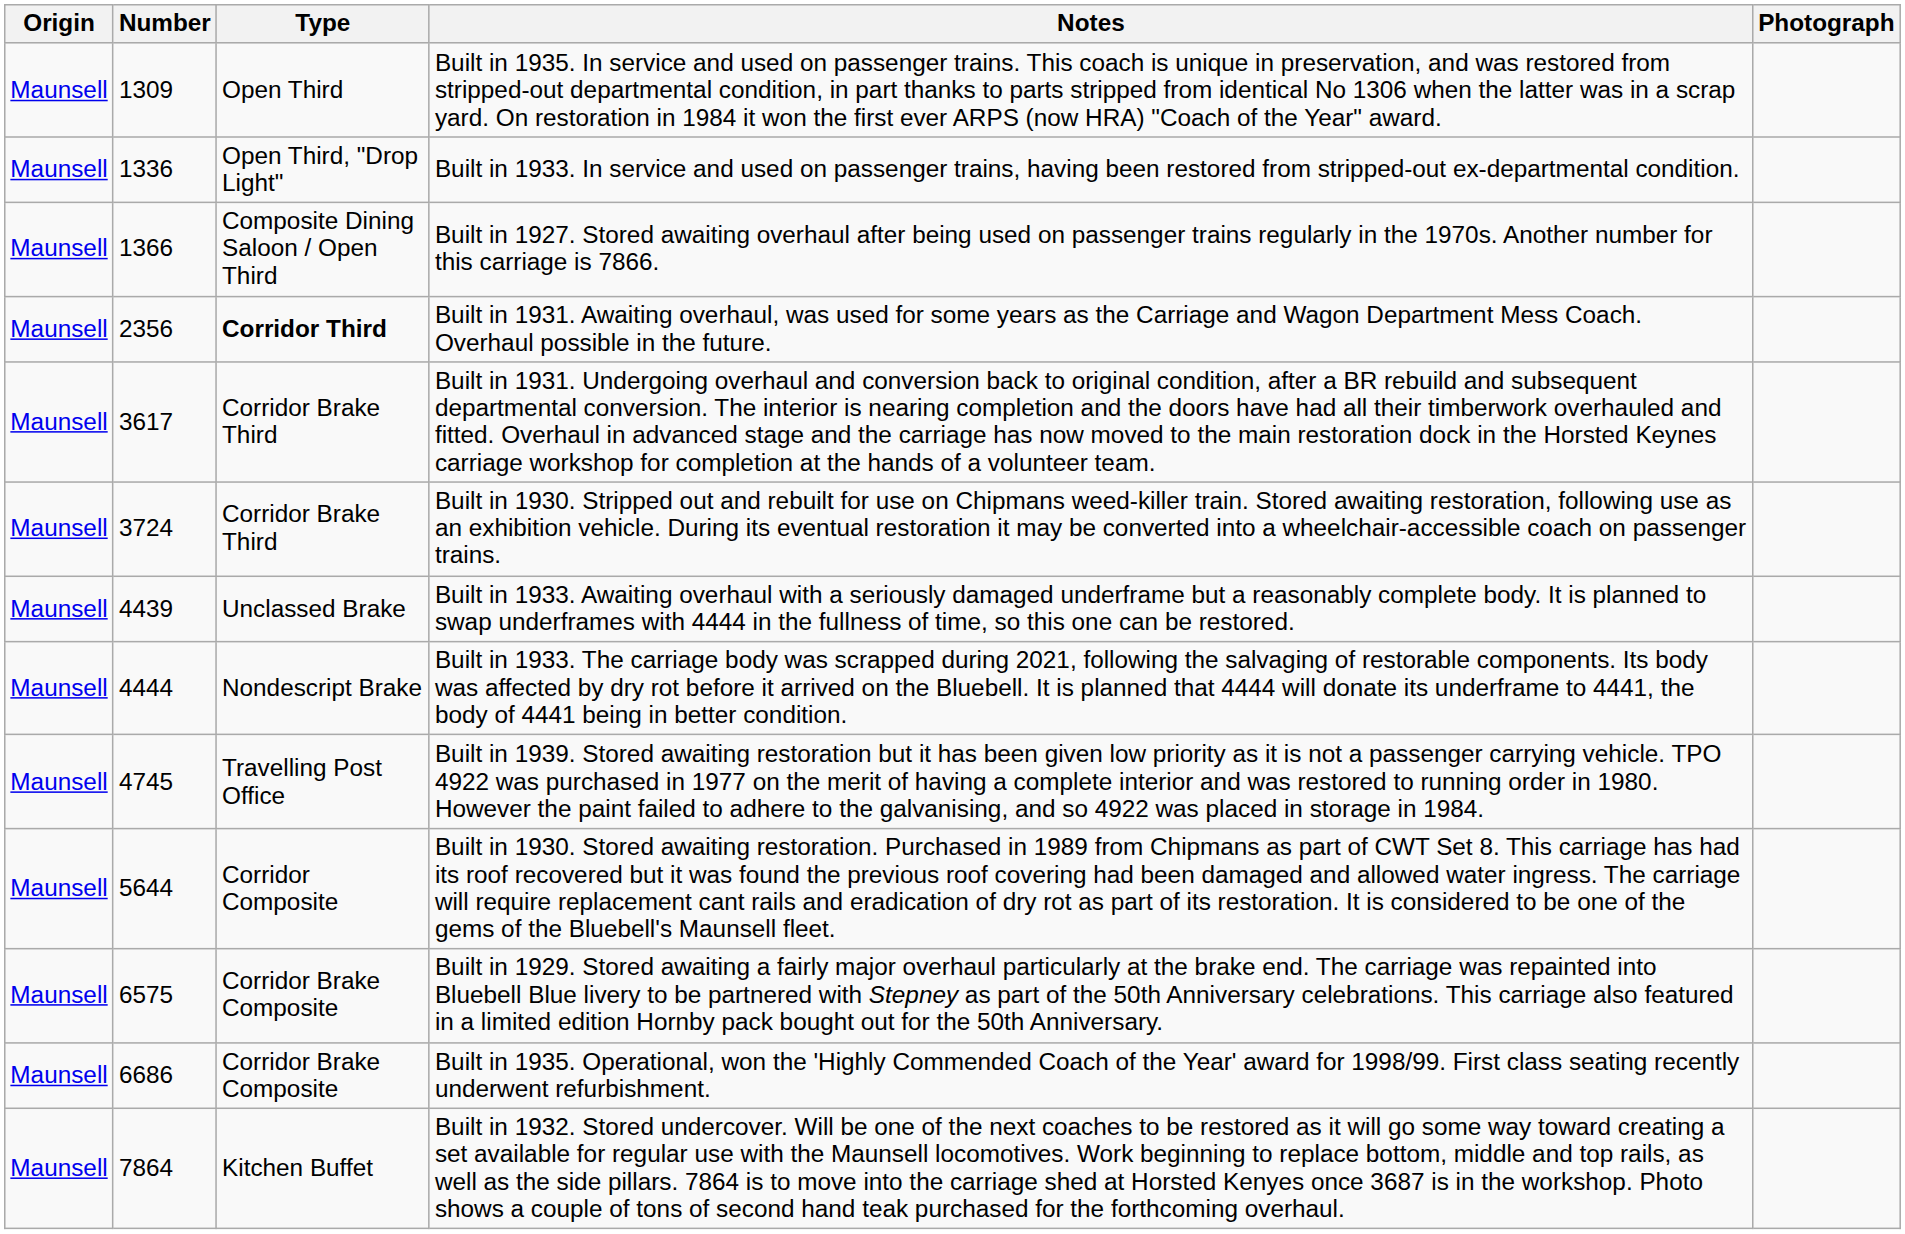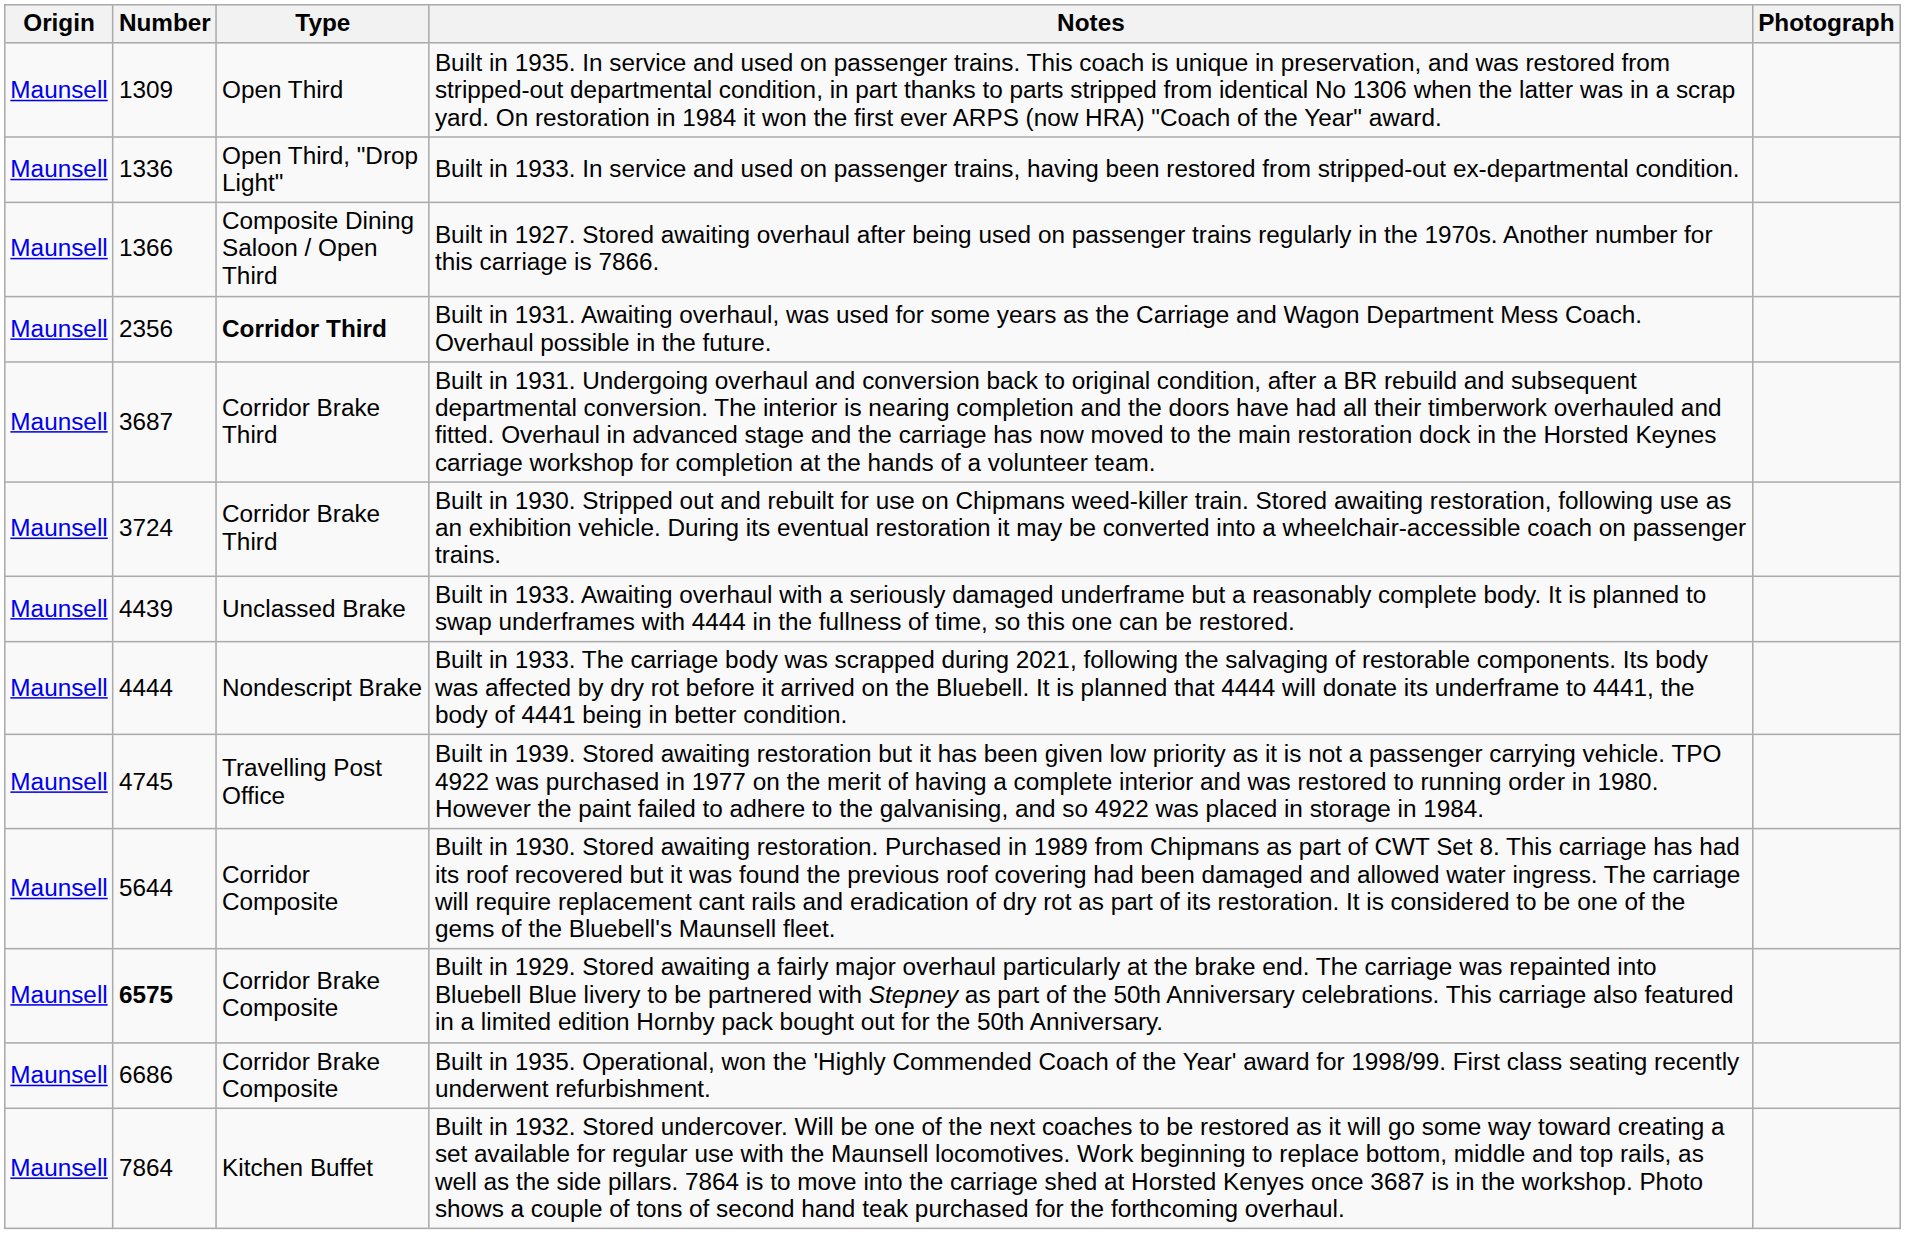(146, 421) 3617 -> (146, 421) 3687
(146, 995) normal -> (146, 995) bold
